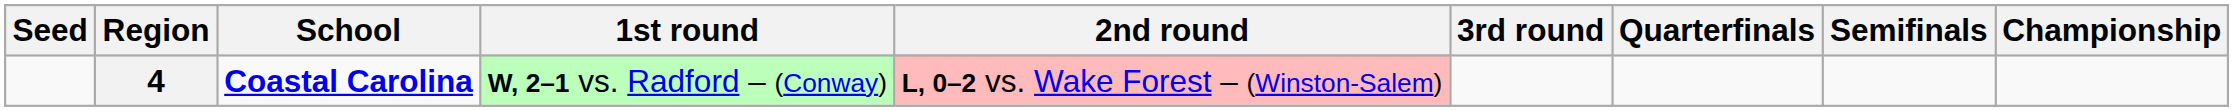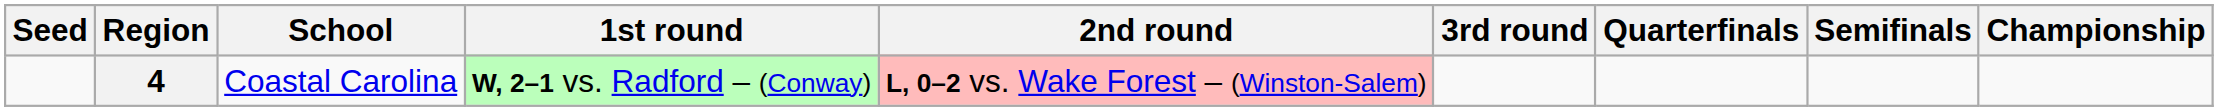(349, 80) bold -> (341, 80) normal
